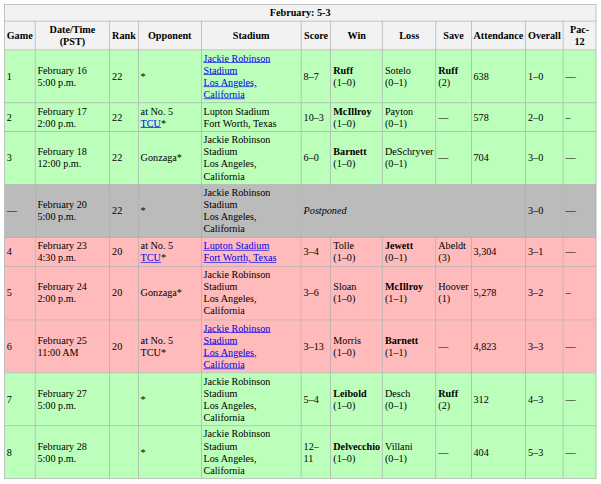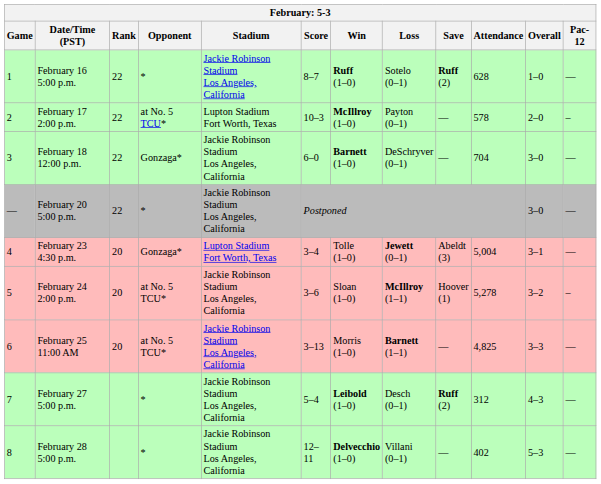(481, 76) 638 -> (481, 76) 628
(157, 252) at No. 5 TCU* -> (161, 252) Gonzaga*
(485, 252) 3,304 -> (485, 252) 5,004
(161, 293) Gonzaga* -> (157, 293) at No. 5 TCU*
(485, 346) 4,823 -> (485, 346) 4,825
(481, 452) 404 -> (481, 452) 402
